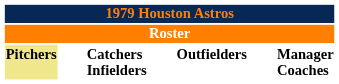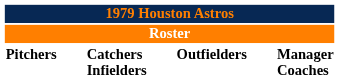(31, 54) khaki background -> (31, 54) no background
